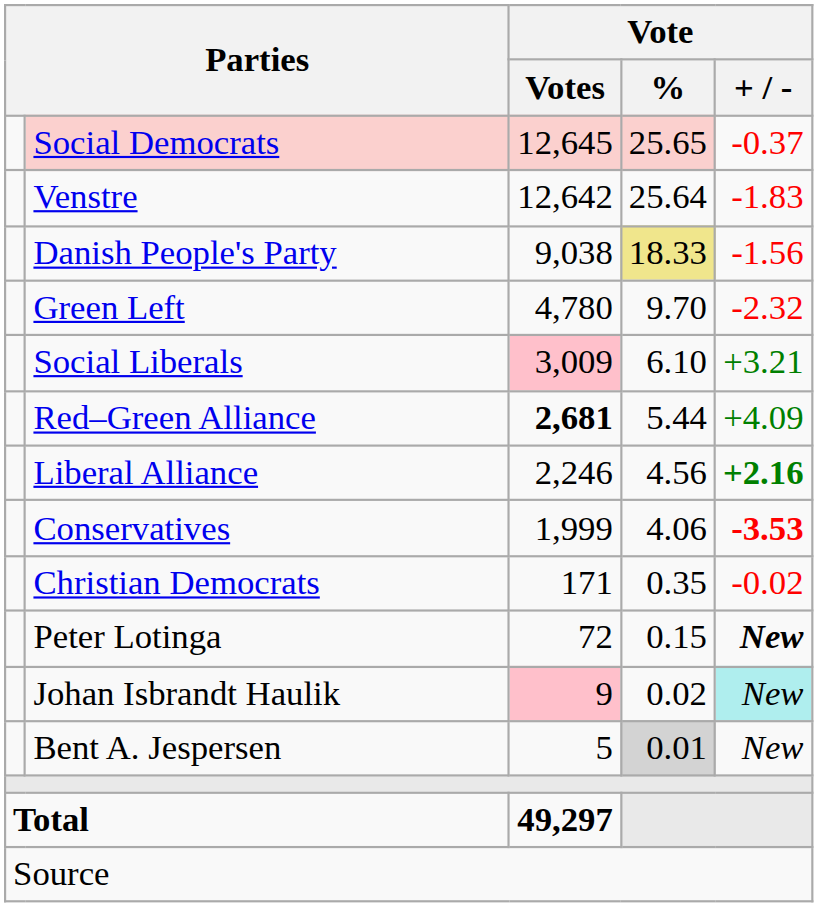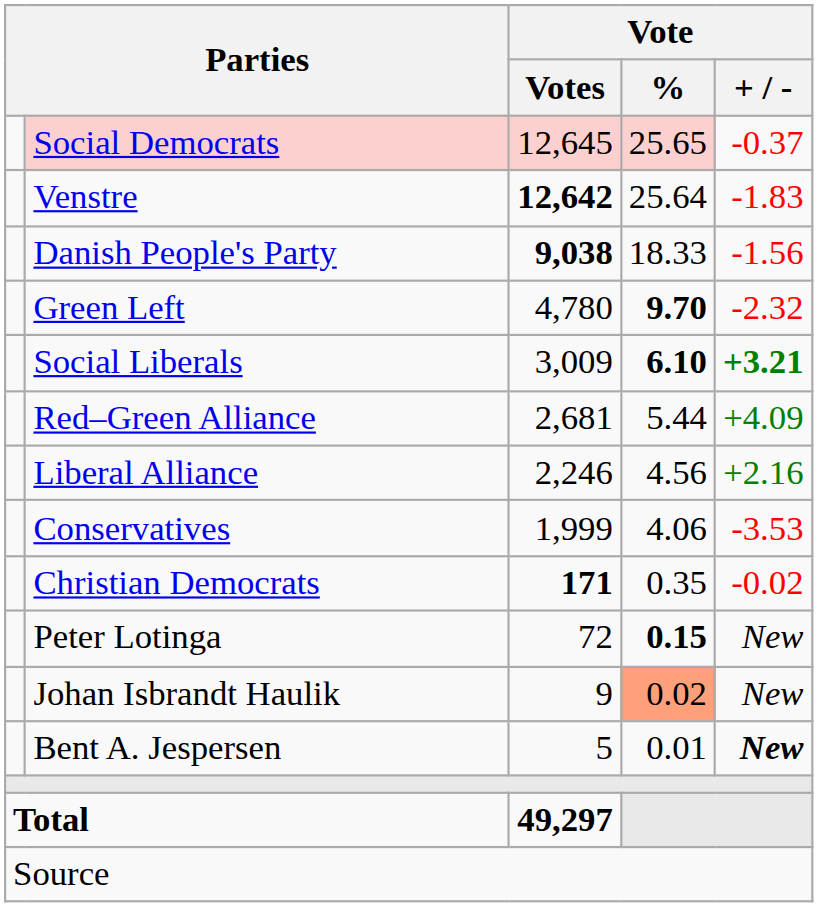(565, 197) normal -> (565, 197) bold
(574, 252) normal -> (574, 252) bold
(668, 252) khaki background -> (668, 252) no background
(677, 307) normal -> (677, 307) bold
(574, 362) pink background -> (574, 362) no background
(677, 362) normal -> (677, 362) bold
(763, 362) normal -> (763, 362) bold
(574, 417) bold -> (574, 417) normal
(763, 472) bold -> (763, 472) normal
(767, 527) bold -> (767, 527) normal
(587, 582) normal -> (587, 582) bold
(677, 637) normal -> (677, 637) bold
(772, 637) bold -> (773, 637) normal
(604, 692) pink background -> (604, 692) no background
(677, 692) no background -> (677, 692) lightsalmon background
(773, 692) paleturquoise background -> (773, 692) no background
(677, 747) lightgrey background -> (677, 747) no background
(773, 747) normal -> (772, 747) bold
